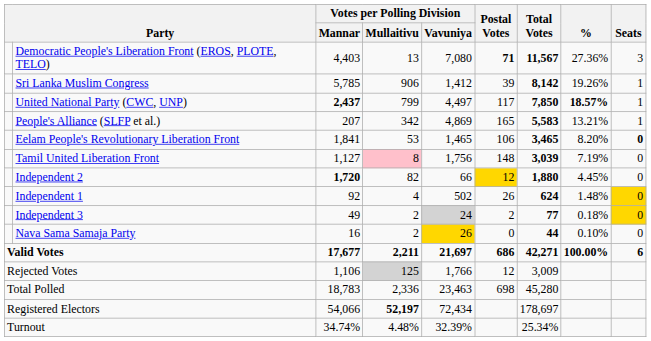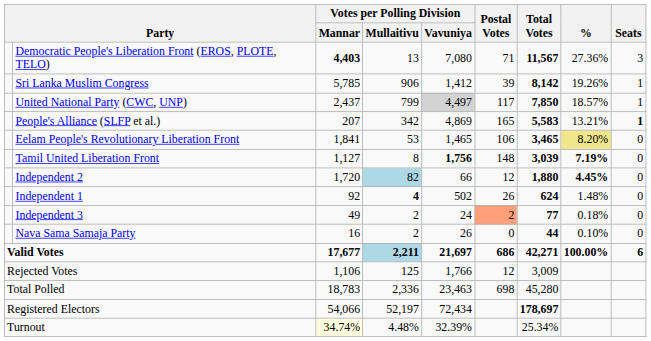(347, 58) normal -> (347, 58) bold
(508, 58) bold -> (508, 58) normal
(347, 102) bold -> (347, 102) normal
(459, 102) no background -> (459, 102) lightgrey background
(589, 102) bold -> (590, 102) normal
(640, 121) normal -> (640, 121) bold
(593, 139) no background -> (593, 139) khaki background
(640, 139) bold -> (640, 139) normal
(416, 158) pink background -> (416, 158) no background
(459, 158) normal -> (459, 158) bold
(593, 158) normal -> (592, 158) bold
(347, 177) bold -> (347, 177) normal
(413, 177) no background -> (413, 177) lightblue background
(508, 177) gold background -> (508, 177) no background
(593, 177) normal -> (592, 177) bold
(416, 196) normal -> (416, 196) bold
(640, 196) gold background -> (640, 196) no background
(466, 214) lightgrey background -> (466, 214) no background
(511, 214) no background -> (511, 214) lightsalmon background
(640, 214) gold background -> (640, 214) no background
(466, 233) gold background -> (466, 233) no background
(406, 252) no background -> (406, 252) lightblue background
(410, 271) lightgrey background -> (410, 271) no background
(403, 308) bold -> (403, 308) normal
(539, 308) normal -> (539, 308) bold
(342, 327) no background -> (342, 327) lightyellow background
